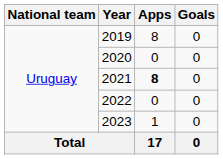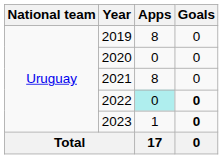(155, 79) bold -> (155, 79) normal
(155, 100) no background -> (155, 100) paleturquoise background
(196, 100) normal -> (196, 100) bold
(196, 121) normal -> (196, 121) bold
